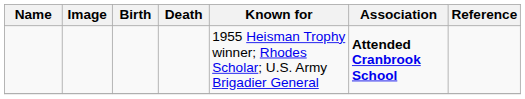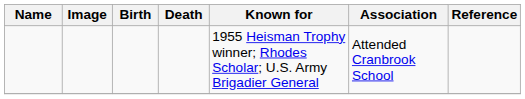(386, 59) bold -> (384, 59) normal
